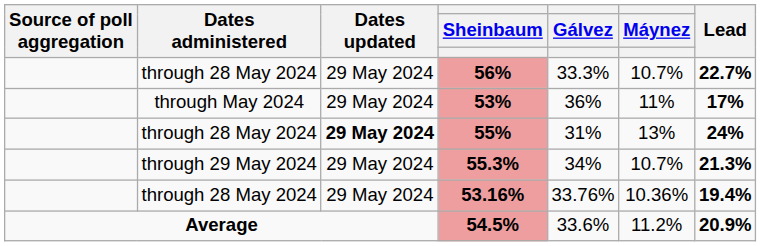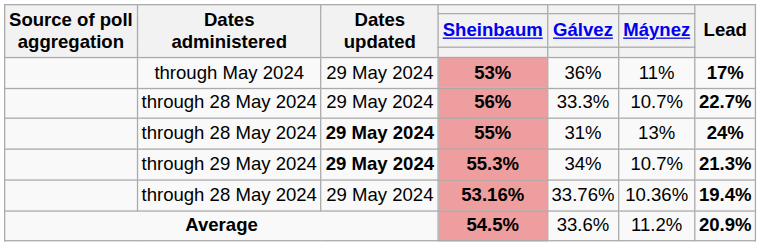rows swapped: (493, 103) <-> (493, 72)
(380, 164) normal -> (380, 164) bold
